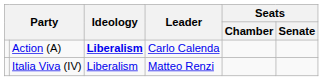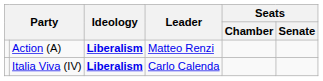(184, 48) Carlo Calenda -> (181, 48) Matteo Renzi
(112, 66) normal -> (115, 66) bold
(181, 66) Matteo Renzi -> (184, 66) Carlo Calenda
